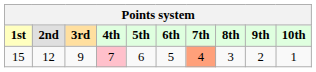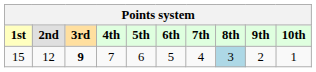(81, 56) normal -> (81, 56) bold
(111, 56) pink background -> (111, 56) no background
(201, 56) lightsalmon background -> (201, 56) no background
(231, 56) no background -> (231, 56) lightblue background
